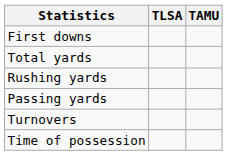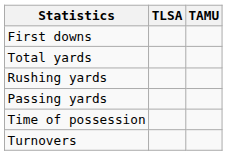rows swapped: (42, 119) <-> (77, 140)
